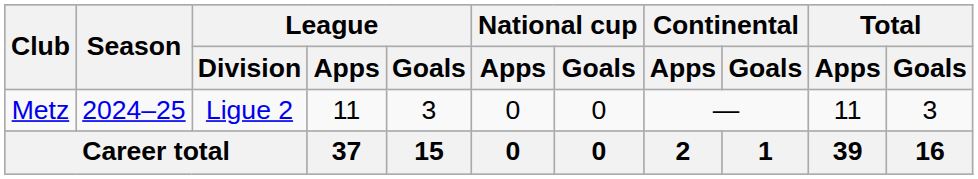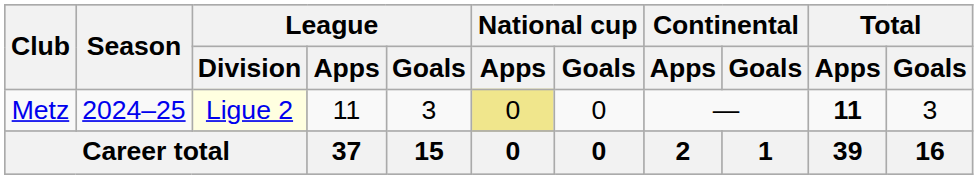(249, 109) no background -> (249, 109) lightyellow background
(513, 109) no background -> (513, 109) khaki background
(848, 109) normal -> (848, 109) bold
